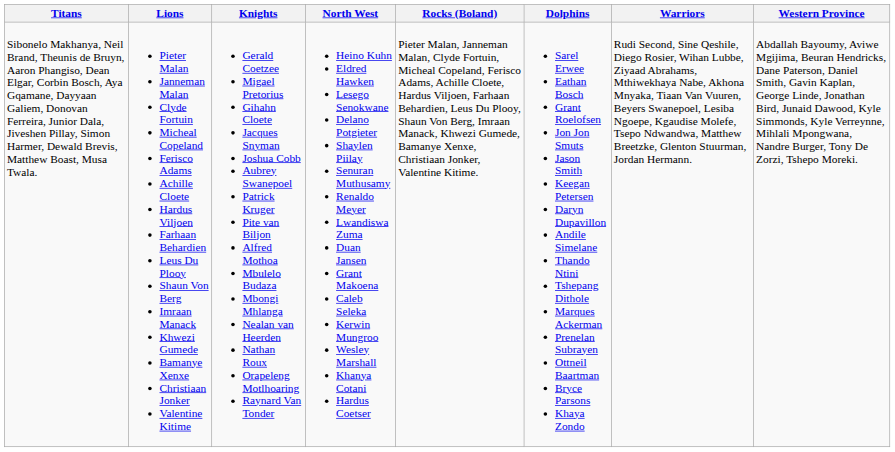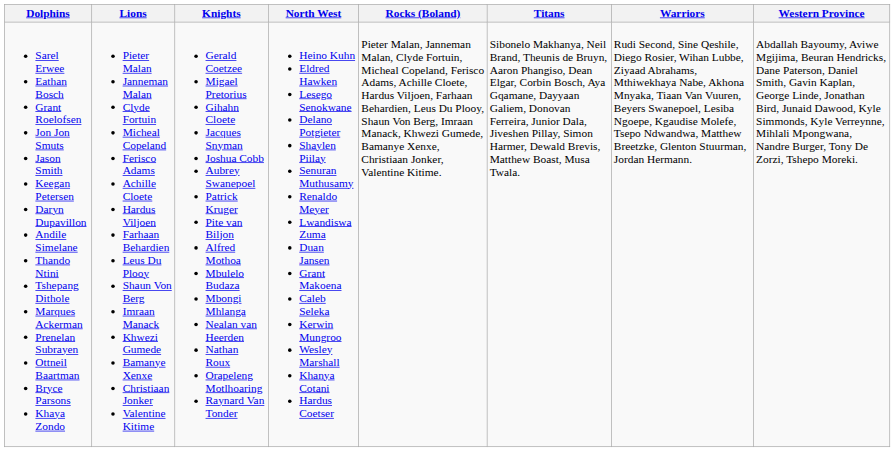columns swapped: (568, 13) <-> (66, 13)
